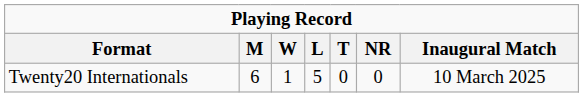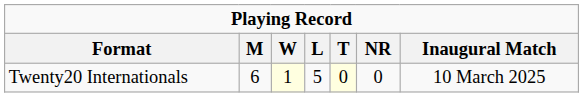(288, 77) no background -> (288, 77) lightyellow background
(343, 77) no background -> (343, 77) lightyellow background
